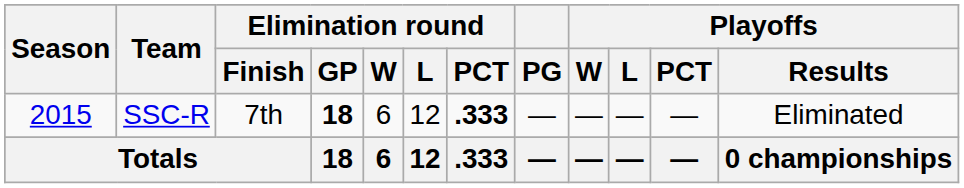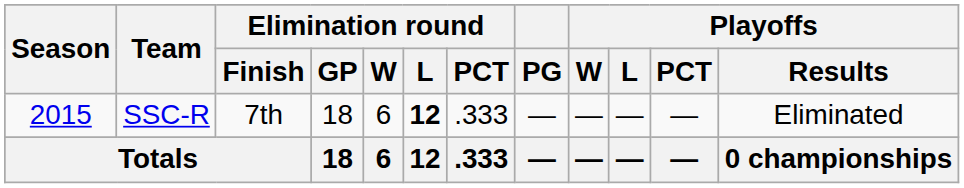(338, 114) bold -> (338, 114) normal
(425, 114) normal -> (425, 114) bold
(481, 114) bold -> (481, 114) normal
